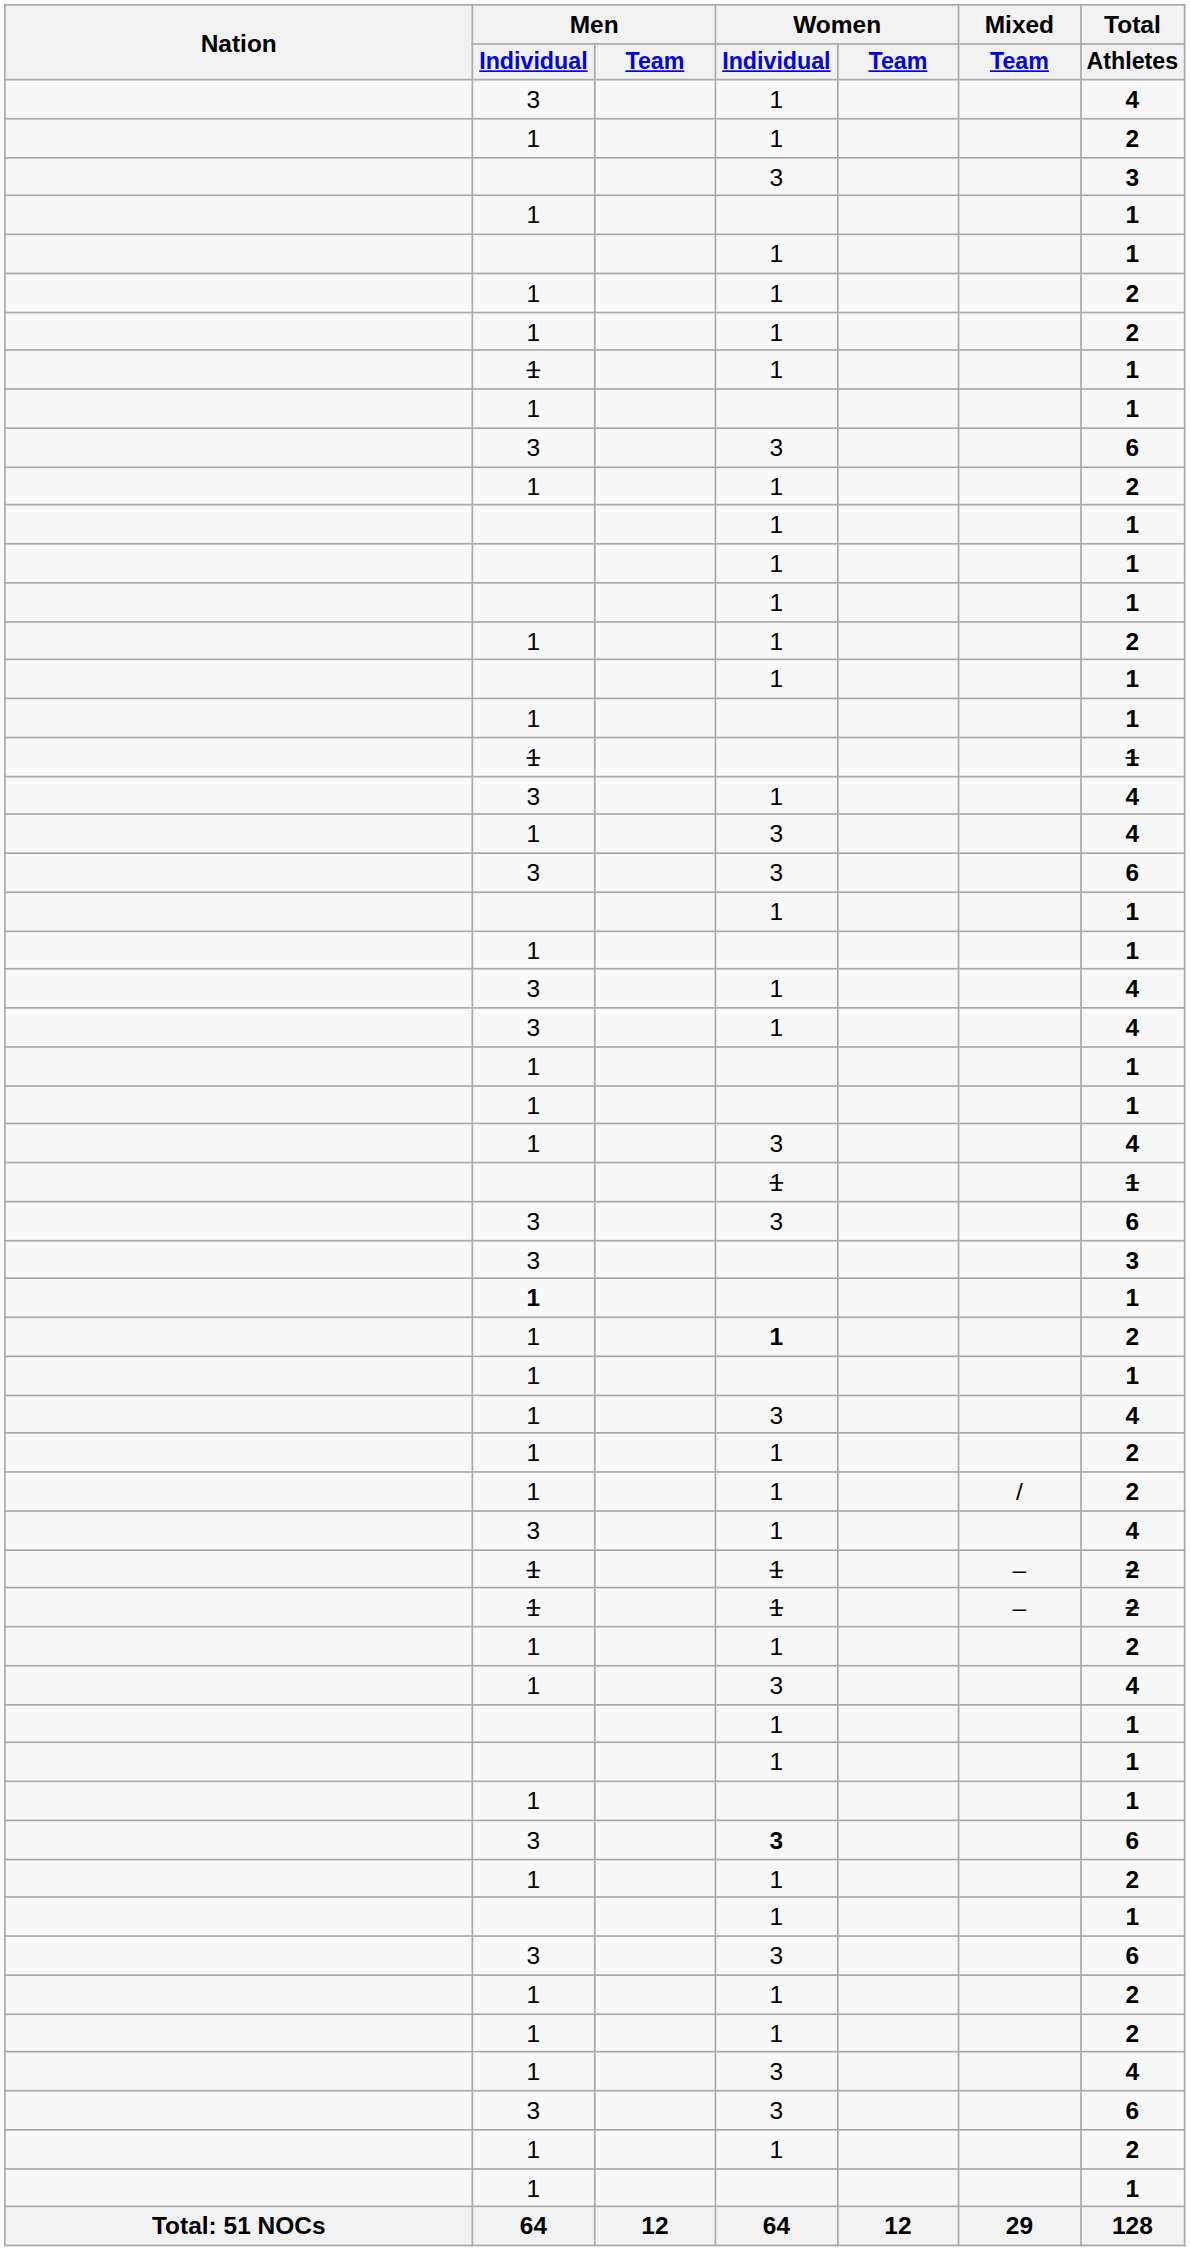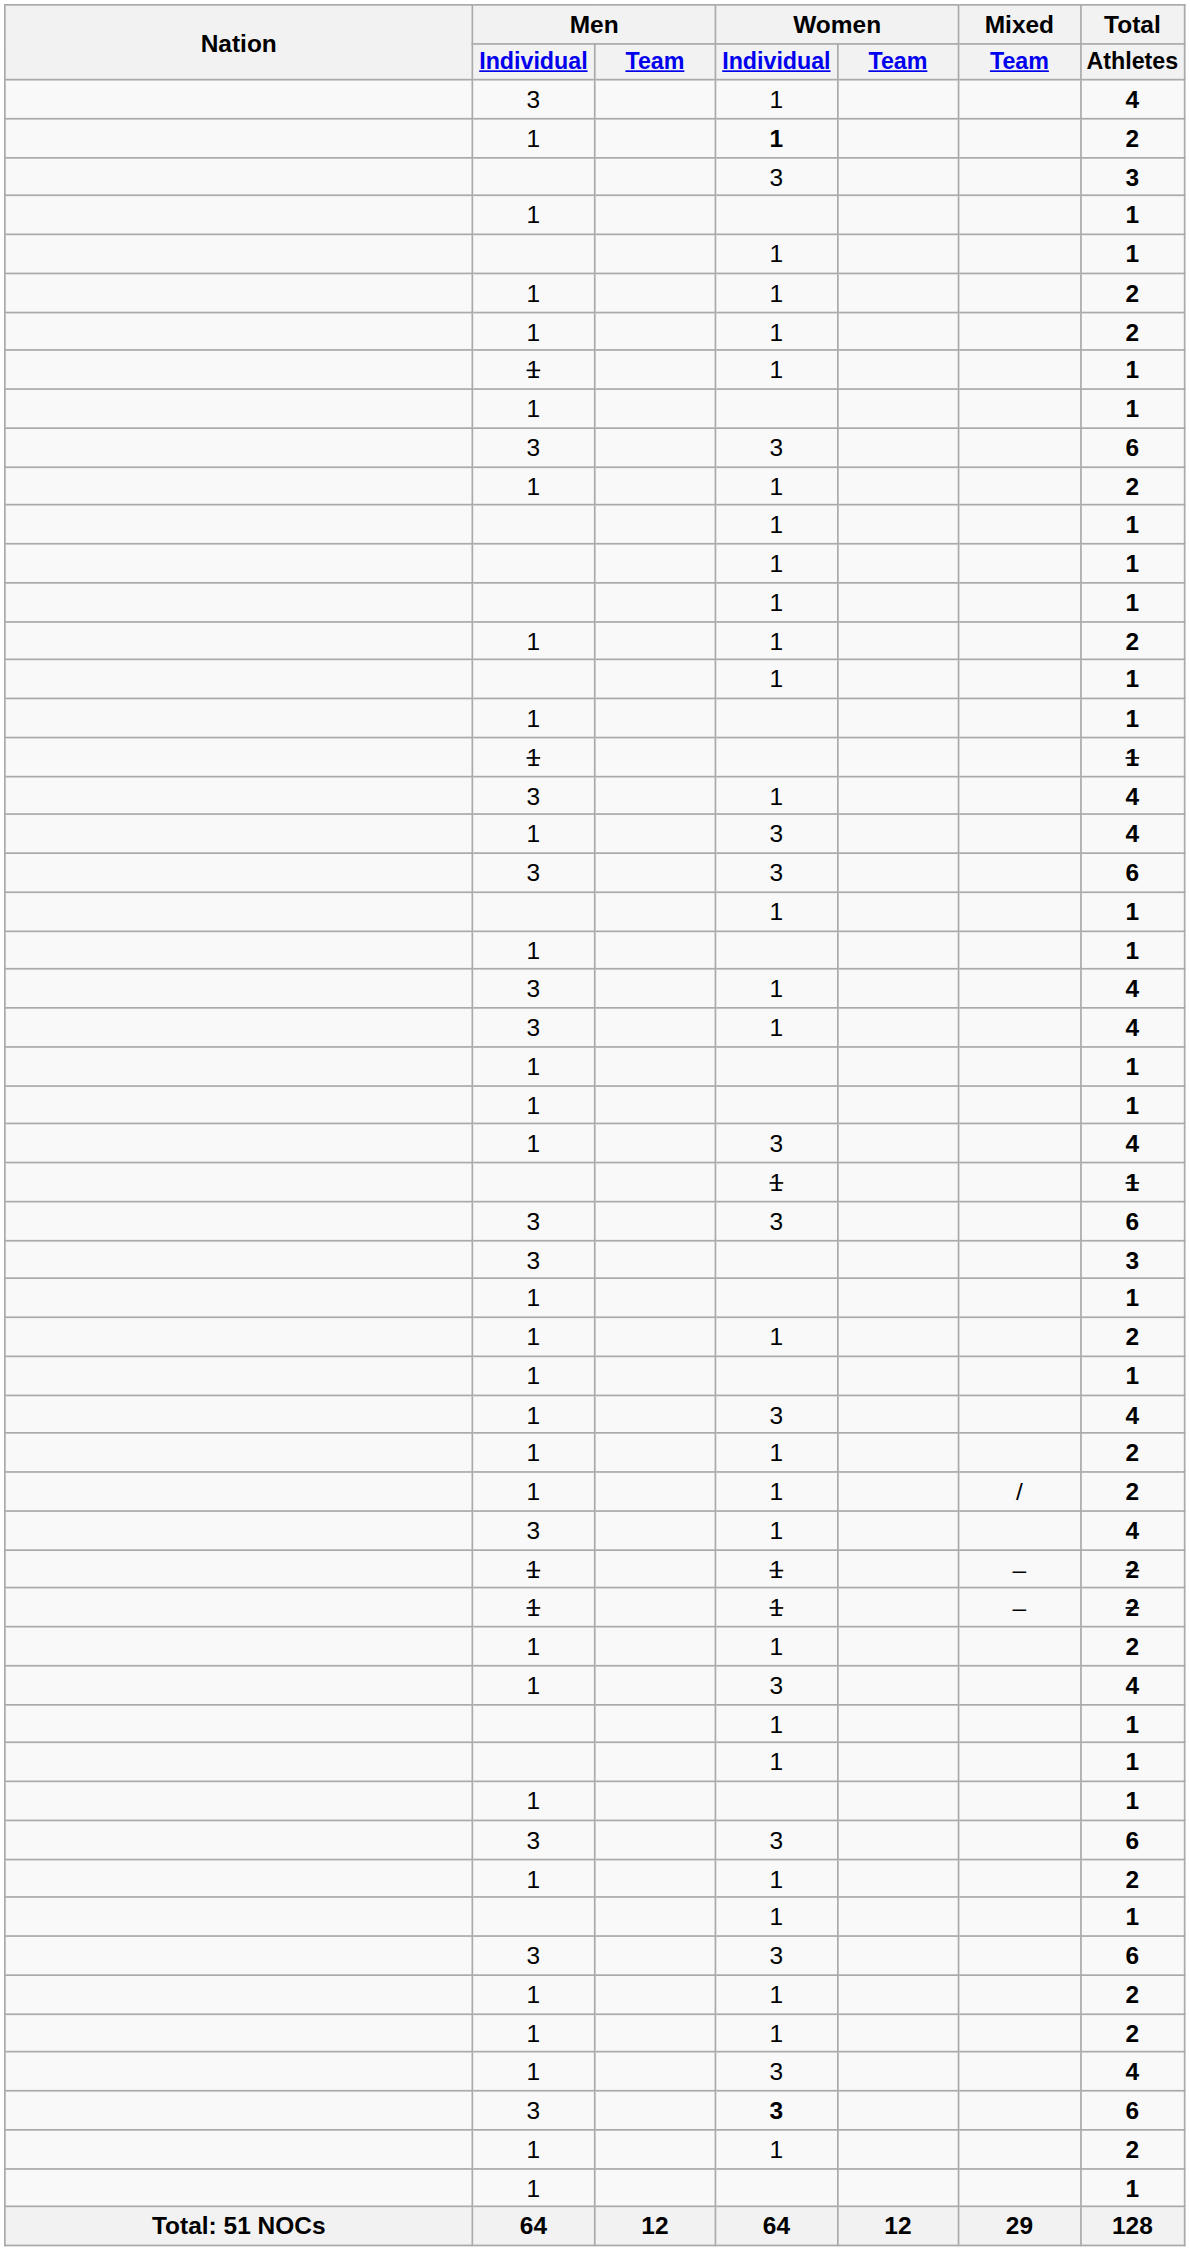(776, 138) normal -> (776, 138) bold
(533, 1299) bold -> (533, 1299) normal
(776, 1337) bold -> (776, 1337) normal
(776, 1840) bold -> (776, 1840) normal
(776, 2111) normal -> (776, 2111) bold
